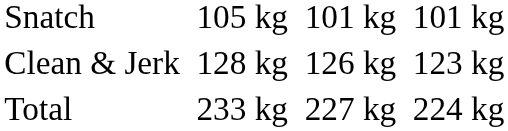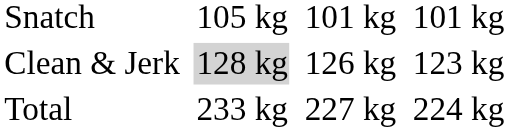(242, 63) no background -> (242, 63) lightgrey background
